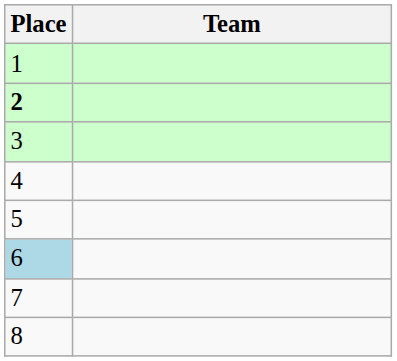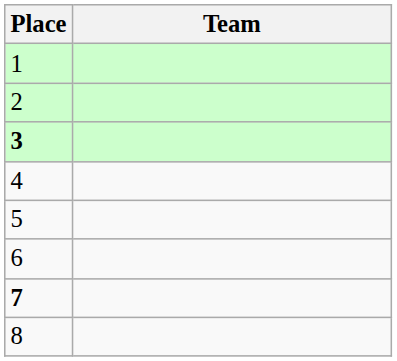(17, 102) bold -> (17, 102) normal
(17, 141) normal -> (17, 141) bold
(17, 258) lightblue background -> (17, 258) no background
(17, 297) normal -> (17, 297) bold
